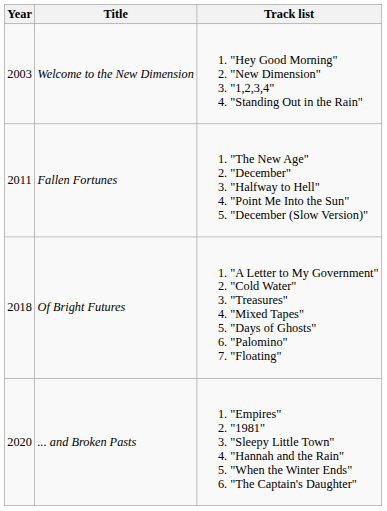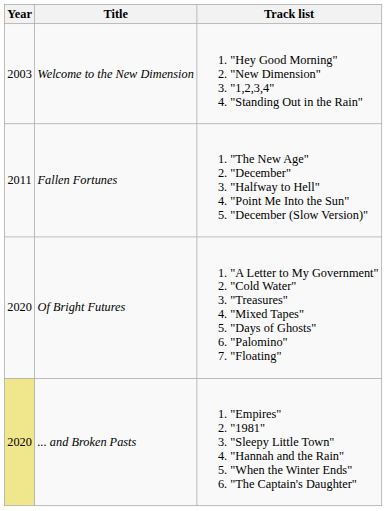(20, 307) 2018 -> (20, 307) 2020
(20, 442) no background -> (20, 442) khaki background
